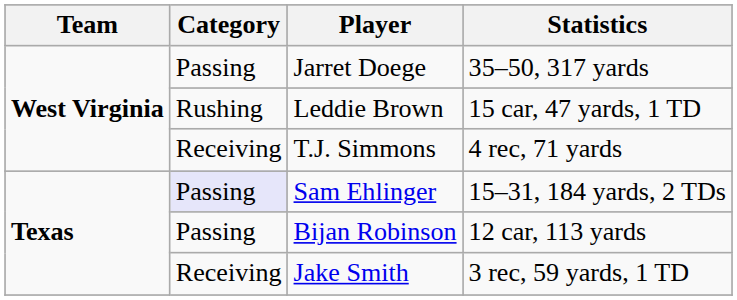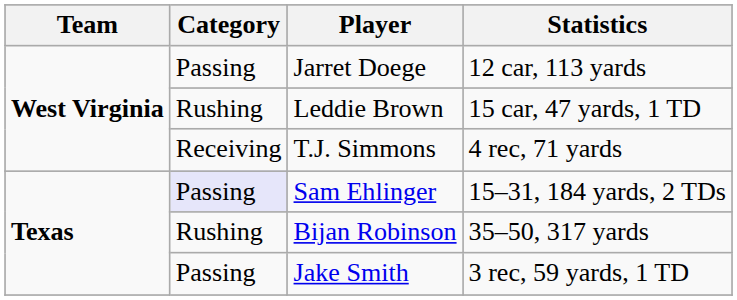(559, 66) 35–50, 317 yards -> (557, 66) 12 car, 113 yards
(216, 232) Passing -> (219, 232) Rushing
(557, 232) 12 car, 113 yards -> (559, 232) 35–50, 317 yards
(229, 273) Receiving -> (216, 273) Passing
